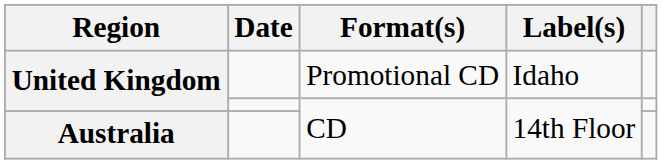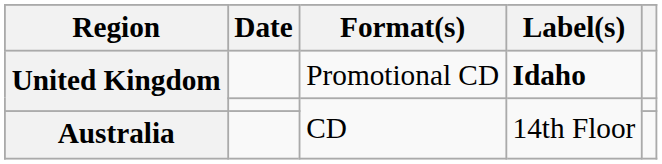(546, 74) normal -> (549, 74) bold
